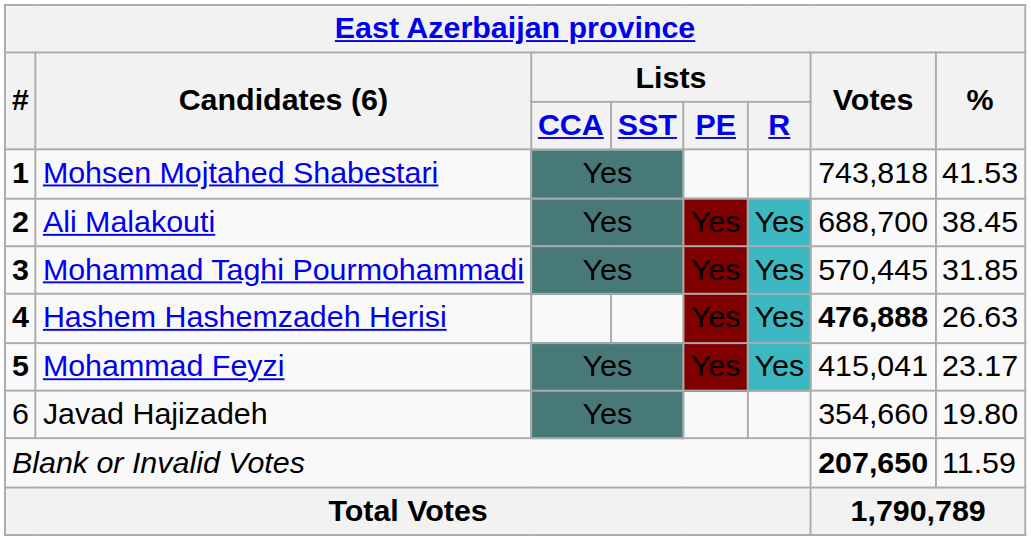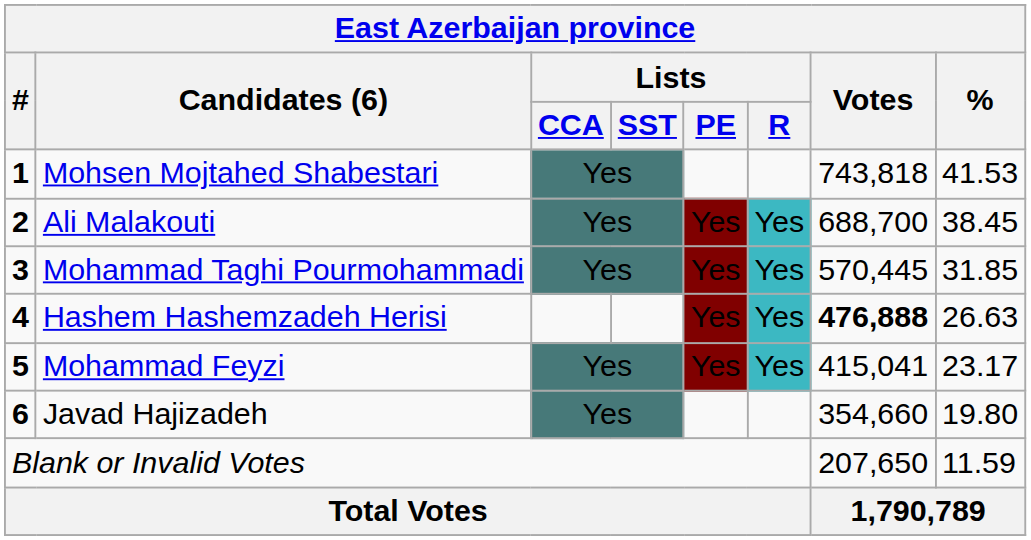(20, 414) normal -> (20, 414) bold
(873, 462) bold -> (873, 462) normal
